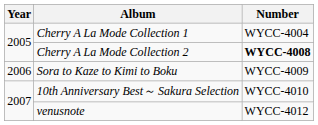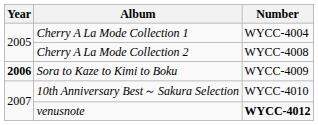(278, 52) bold -> (277, 52) normal
(19, 71) normal -> (19, 71) bold
(277, 111) normal -> (278, 111) bold
